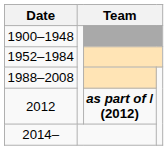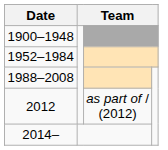(120, 106) bold -> (118, 106) normal
